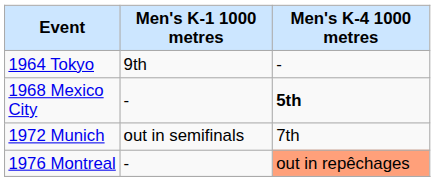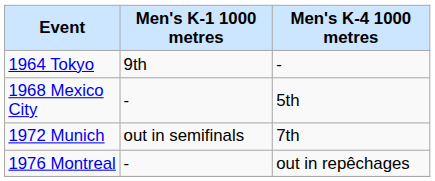(289, 100) bold -> (288, 100) normal
(343, 162) lightsalmon background -> (343, 162) no background
